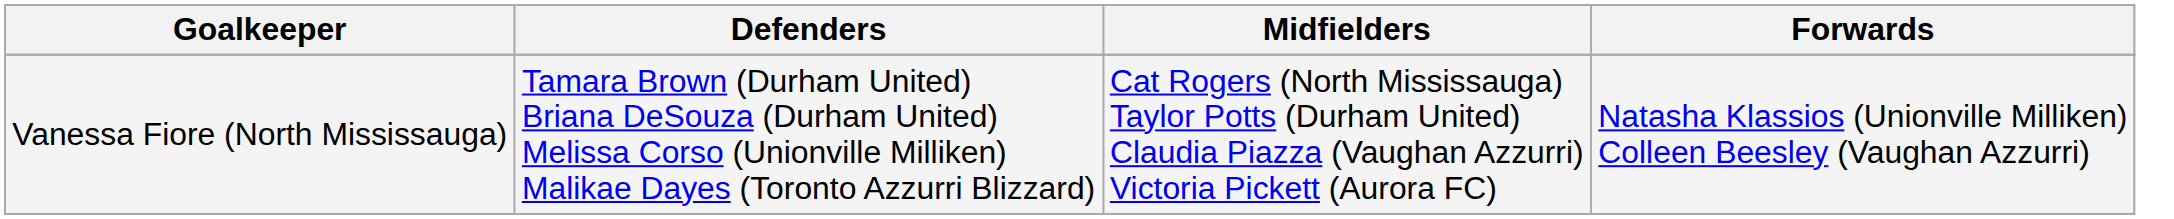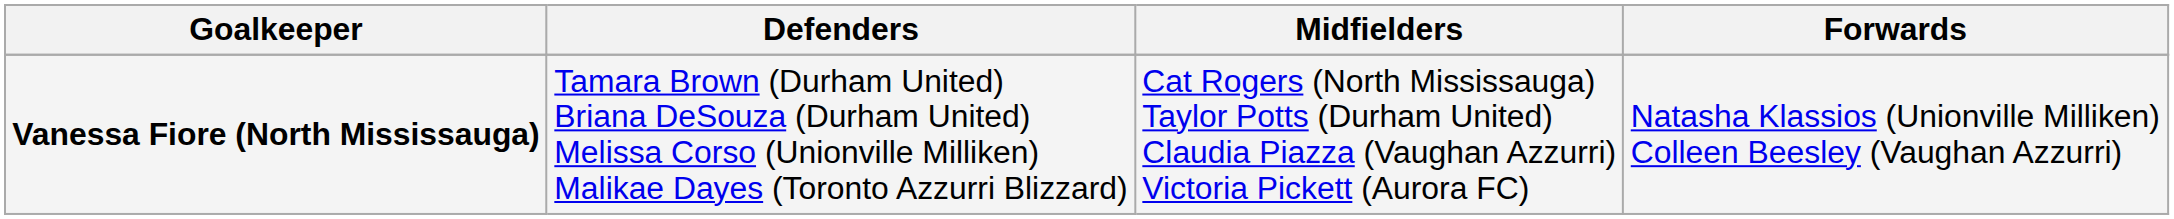(260, 133) normal -> (276, 133) bold
